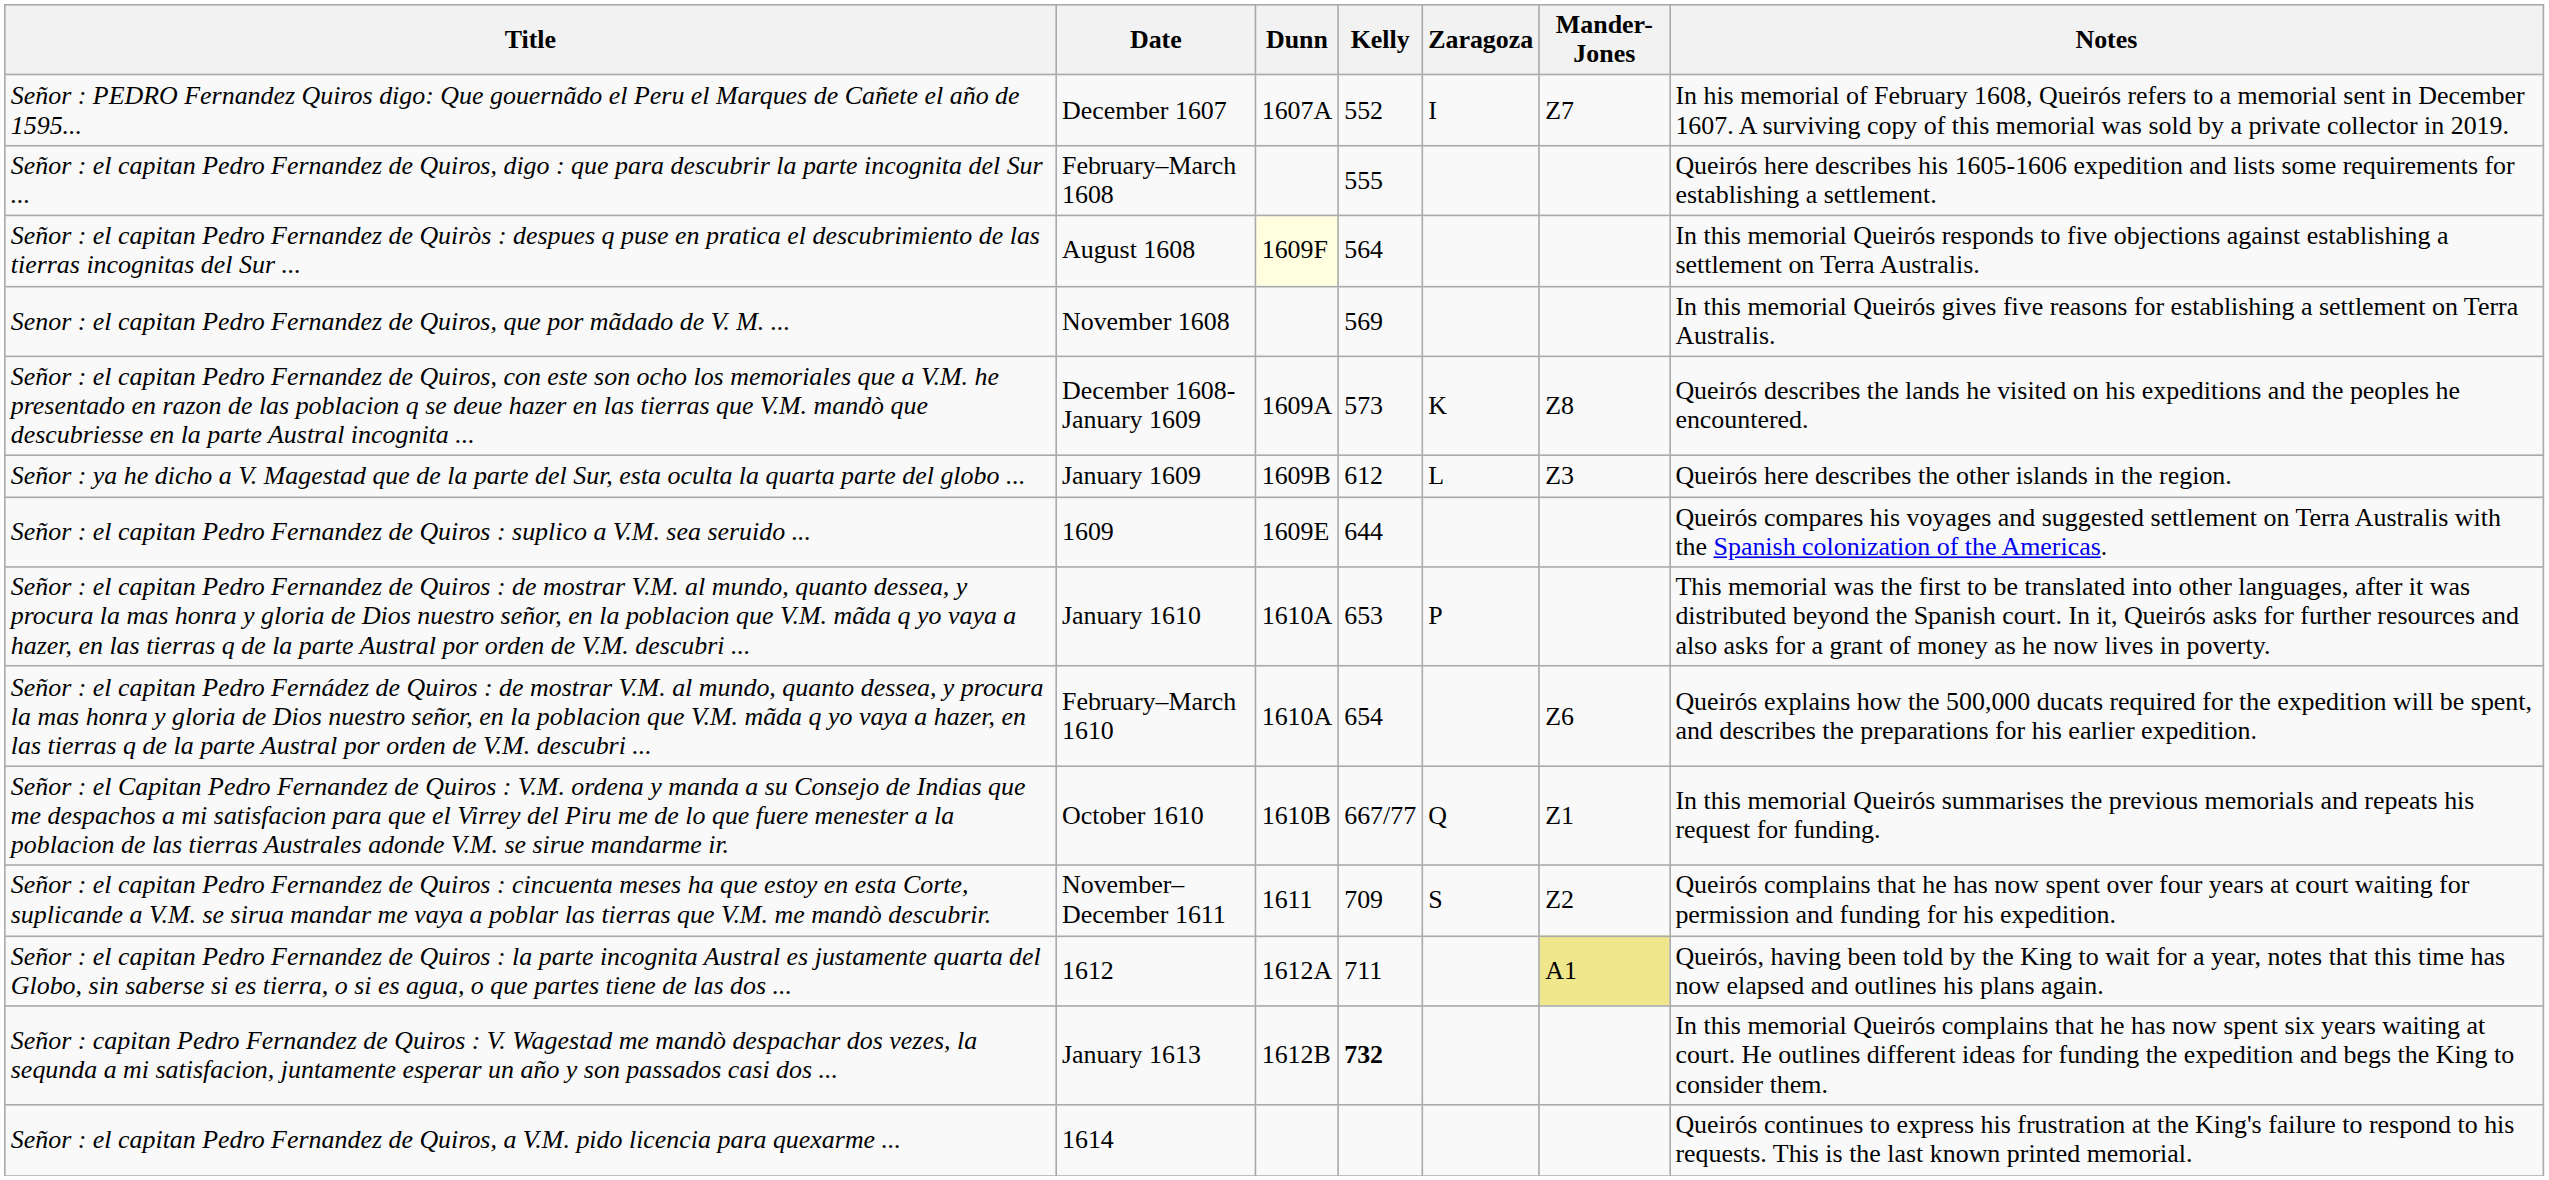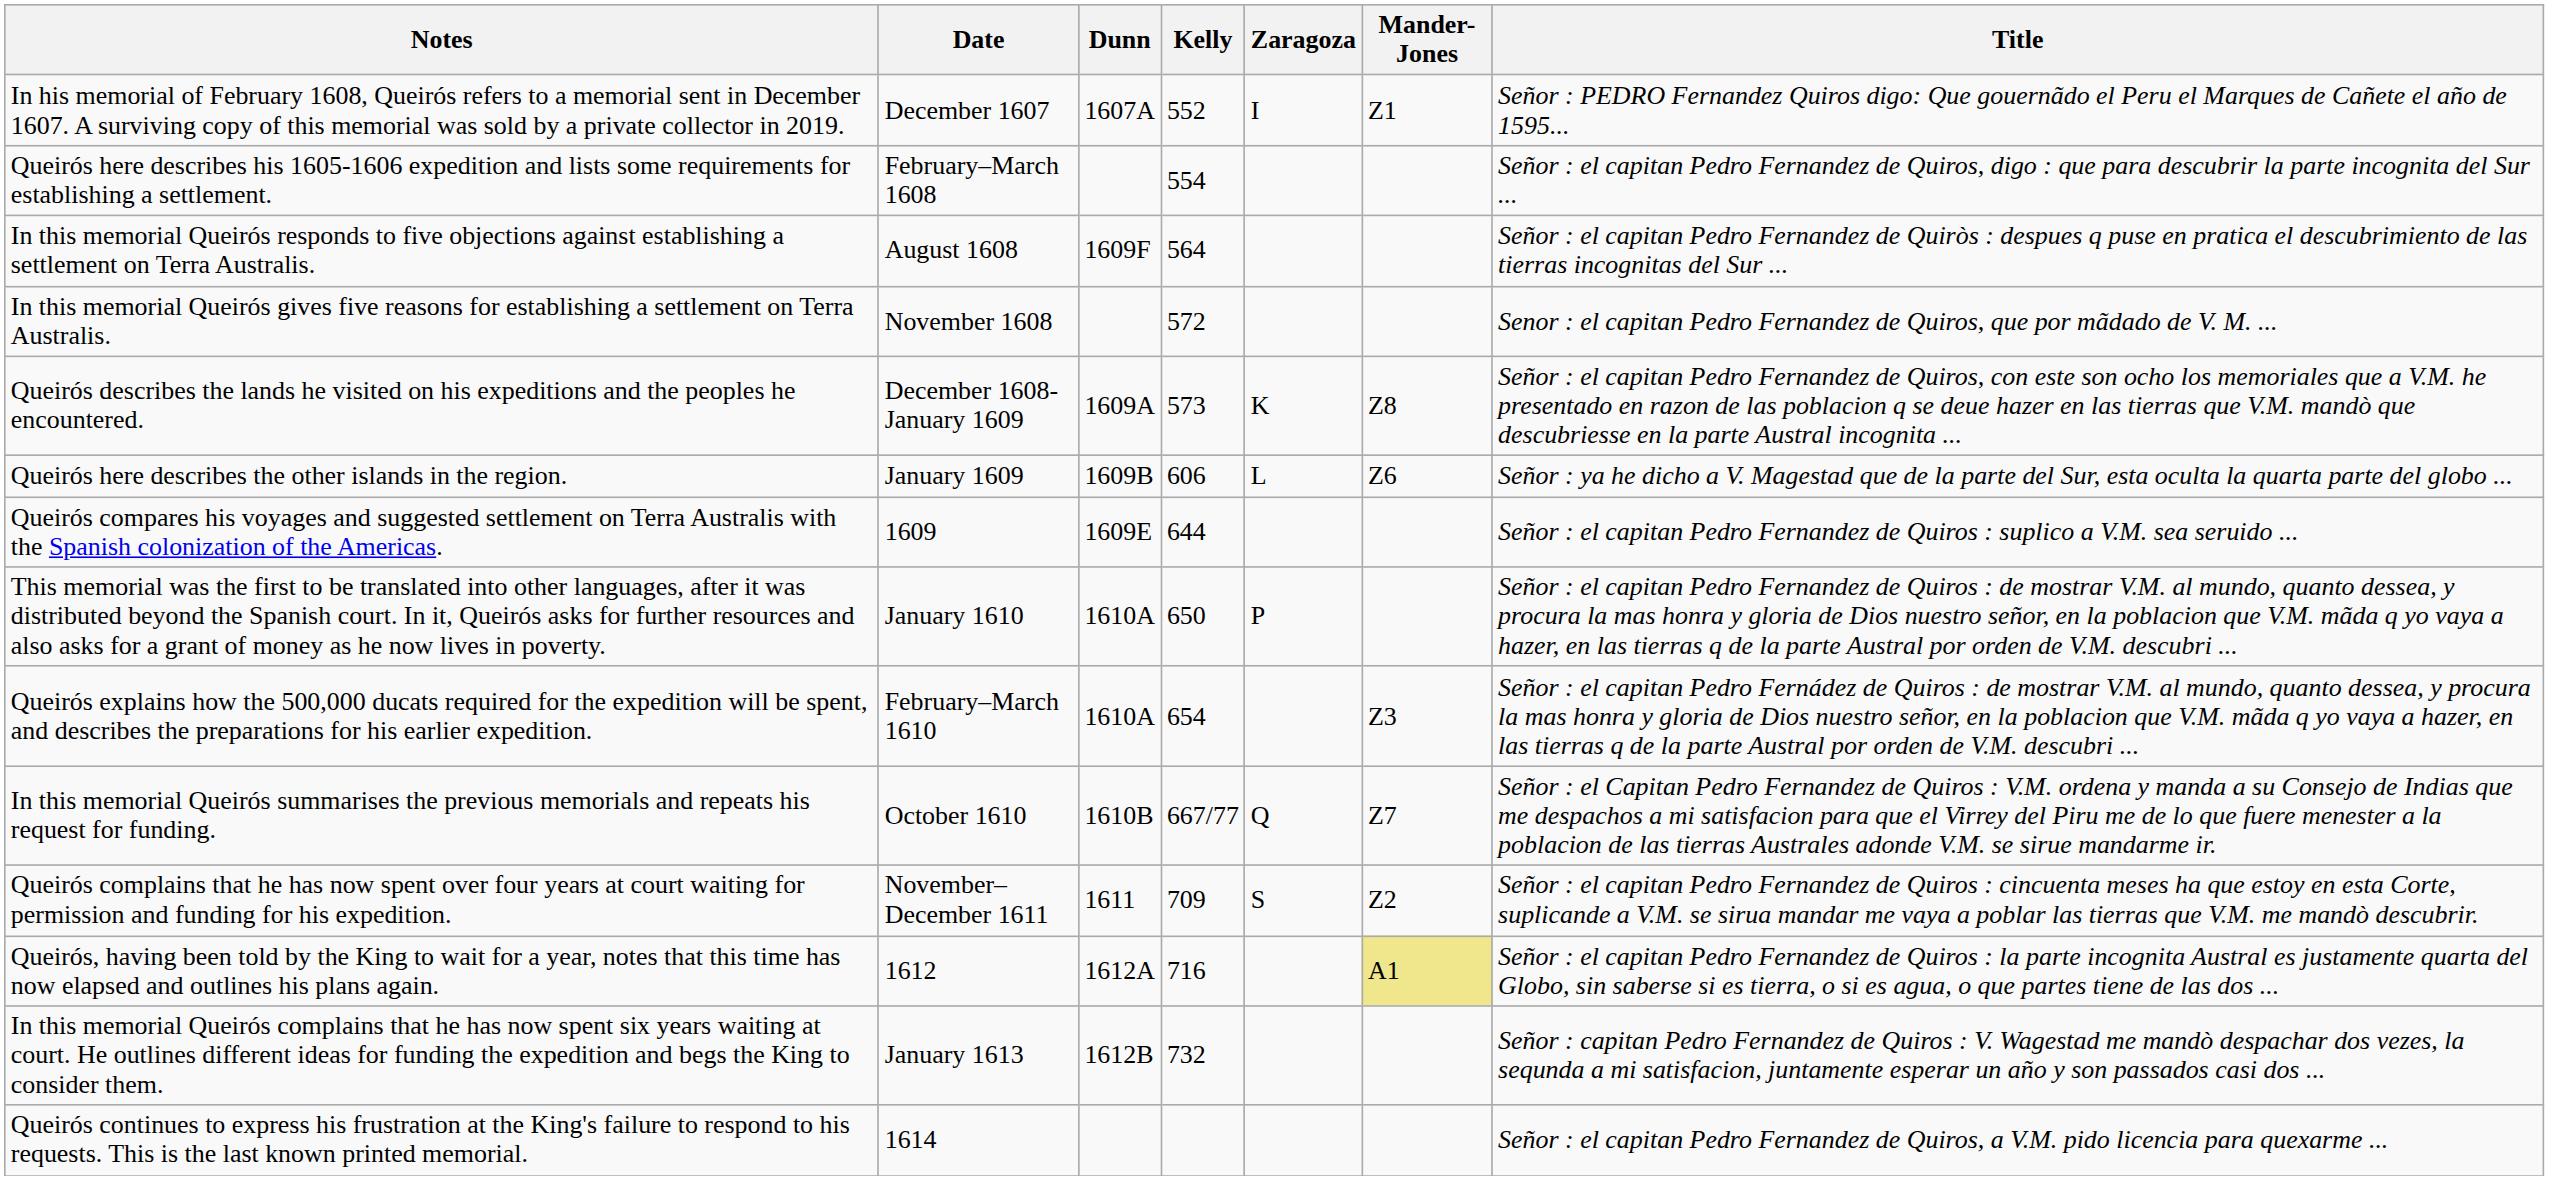columns swapped: (530, 39) <-> (2106, 39)
(1560, 109) Z7 -> (1382, 109) Z1
(1364, 180) 555 -> (1186, 180) 554
(1295, 250) lightyellow background -> (1118, 250) no background
(1364, 320) 569 -> (1186, 320) 572
(1364, 475) 612 -> (1186, 475) 606
(1560, 475) Z3 -> (1382, 475) Z6
(1364, 616) 653 -> (1186, 616) 650
(1560, 715) Z6 -> (1382, 715) Z3
(1560, 815) Z1 -> (1382, 815) Z7
(1363, 970) 711 -> (1186, 970) 716
(1364, 1055) bold -> (1186, 1055) normal
